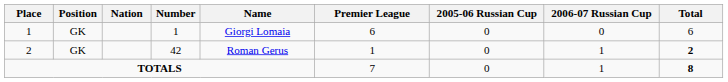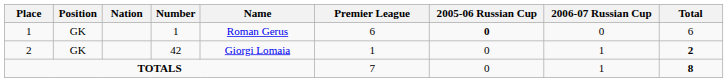(258, 32) Giorgi Lomaia -> (258, 32) Roman Gerus
(487, 32) normal -> (487, 32) bold
(258, 50) Roman Gerus -> (258, 50) Giorgi Lomaia
